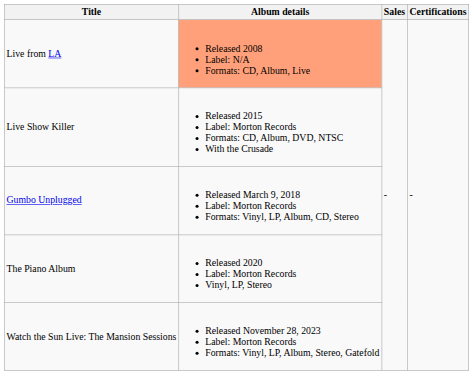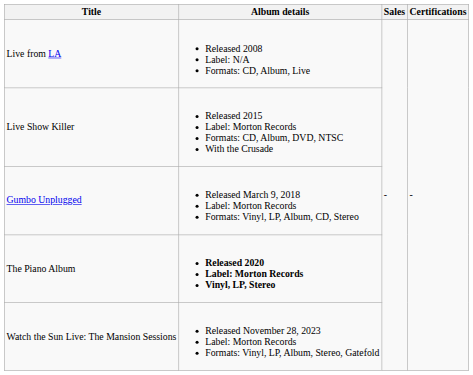(280, 59) lightsalmon background -> (280, 59) no background
(280, 274) normal -> (280, 274) bold
